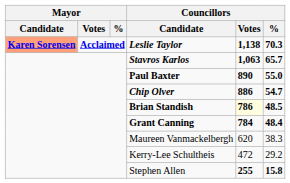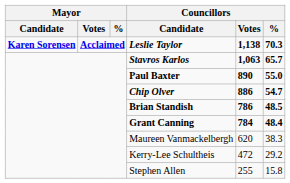(42, 44) lightsalmon background -> (42, 44) no background
(245, 107) lightyellow background -> (245, 107) no background
(245, 170) bold -> (245, 170) normal
(274, 170) bold -> (274, 170) normal
